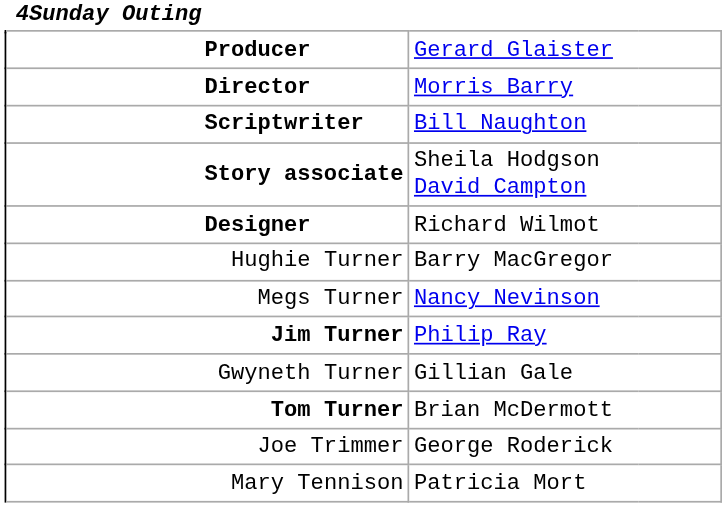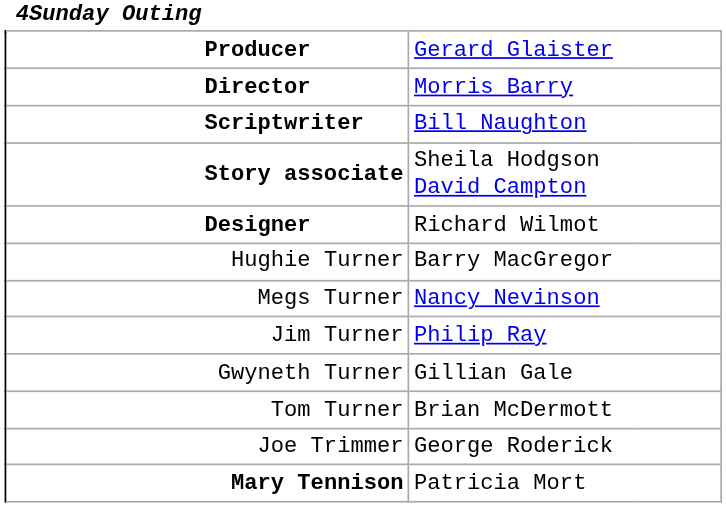(337, 335) bold -> (337, 335) normal
(337, 409) bold -> (337, 409) normal
(317, 483) normal -> (317, 483) bold
